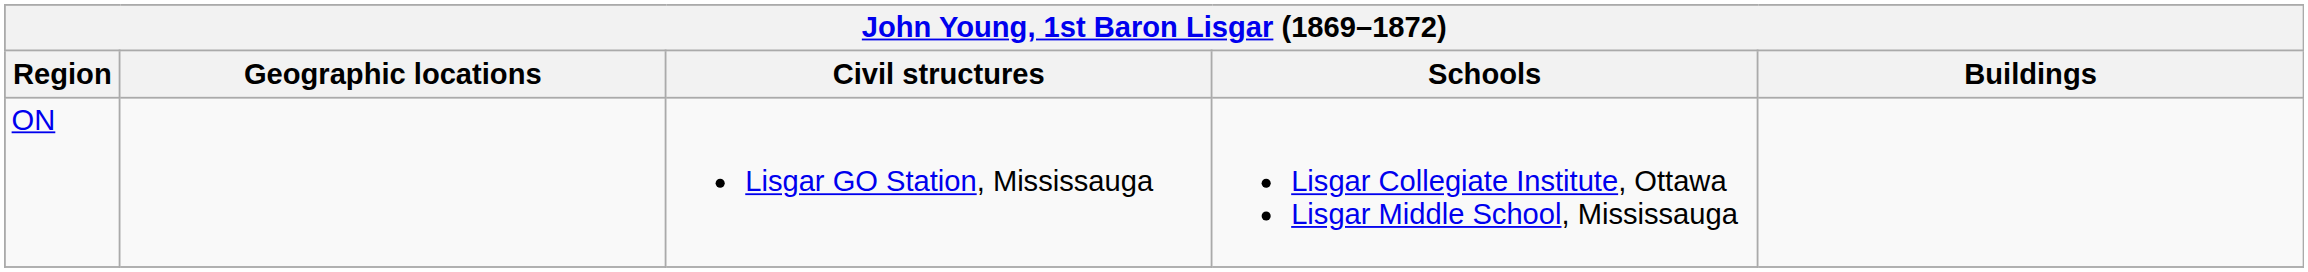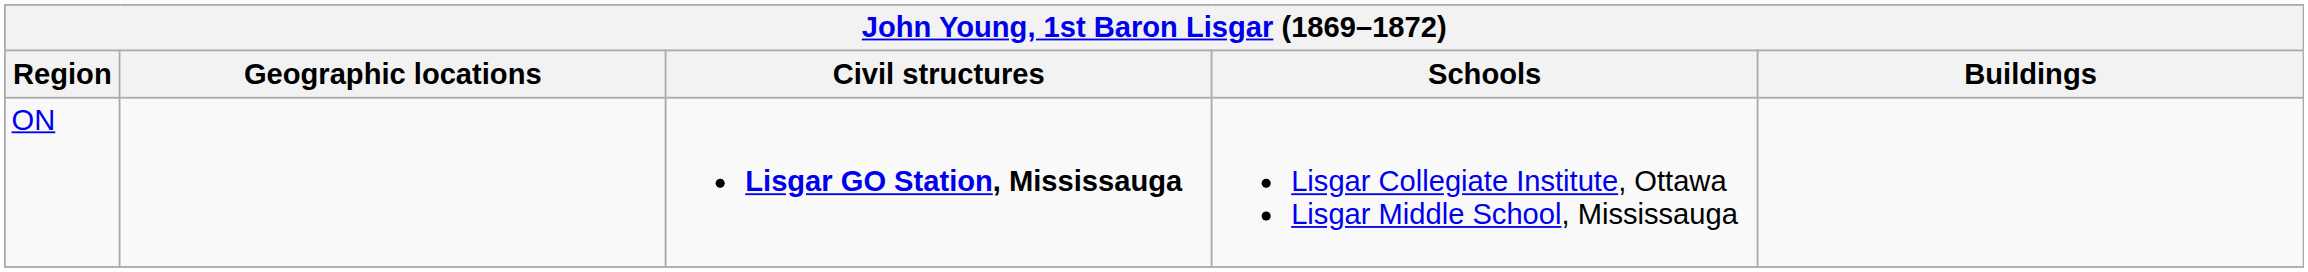(939, 182) normal -> (939, 182) bold
